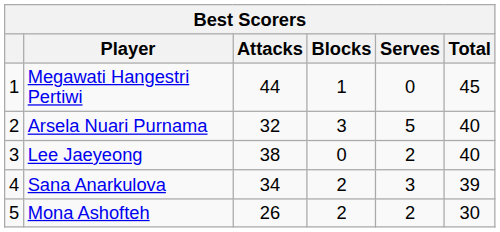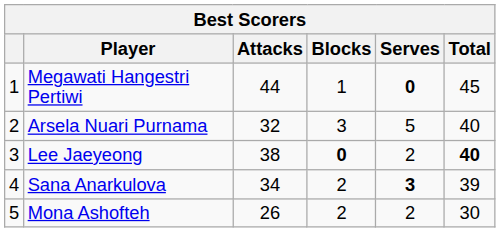(410, 87) normal -> (410, 87) bold
(341, 155) normal -> (341, 155) bold
(470, 155) normal -> (470, 155) bold
(410, 184) normal -> (410, 184) bold
